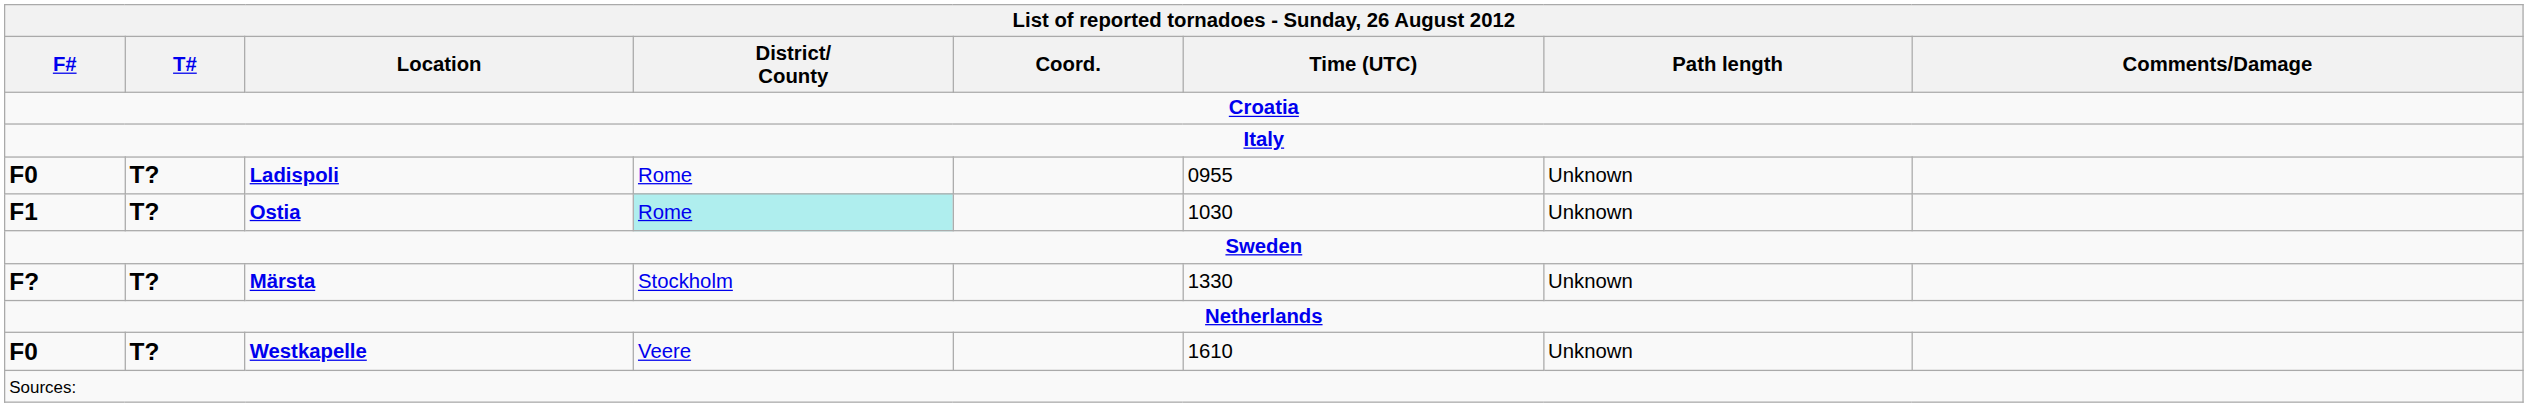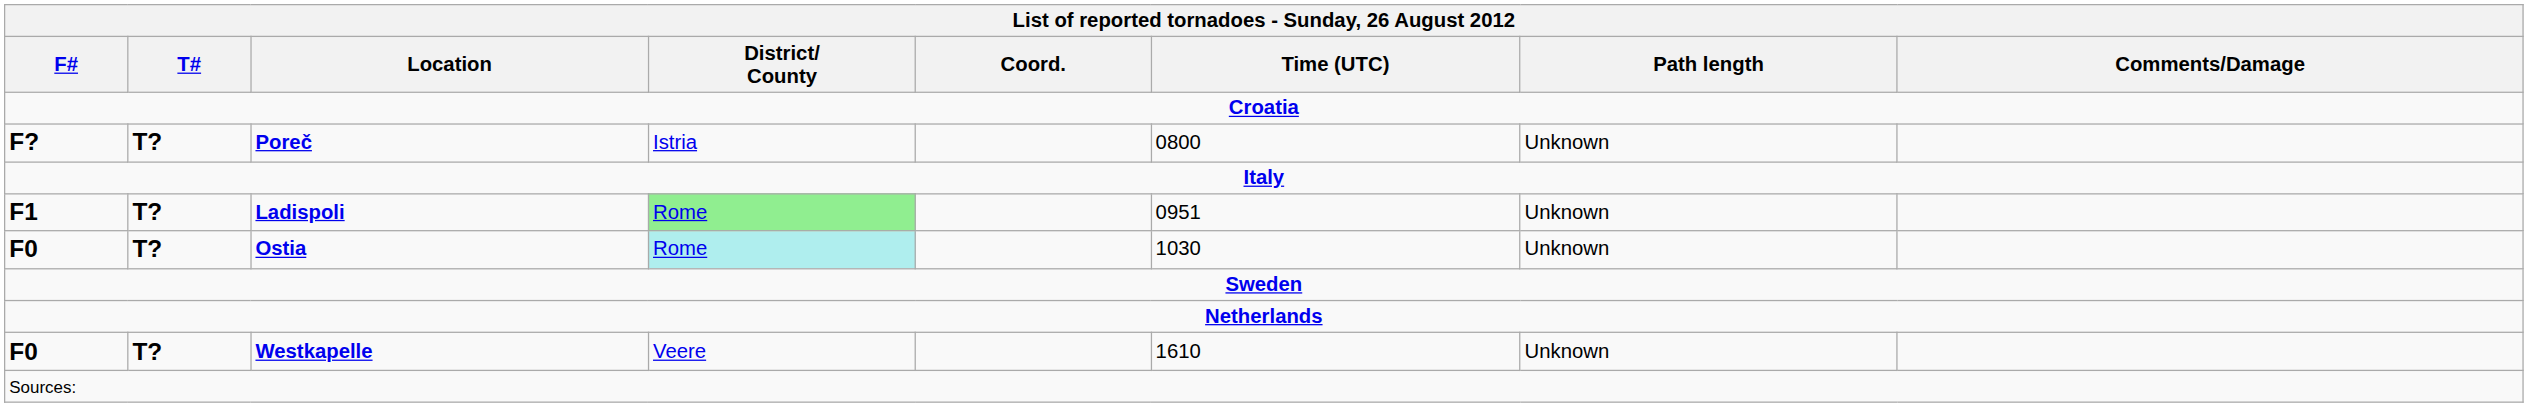+ row: (284, 142)
(24, 174) F0 -> (24, 212) F1
(665, 174) no background -> (680, 212) lightgreen background
(1210, 174) 0955 -> (1178, 212) 0951
(24, 212) F1 -> (24, 249) F0
- row: (282, 281)
